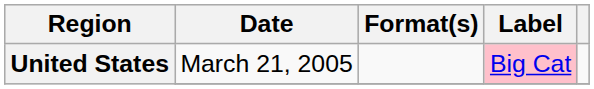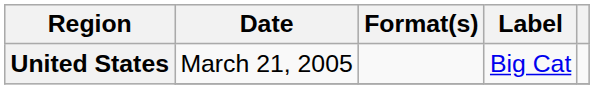(531, 63) pink background -> (531, 63) no background
